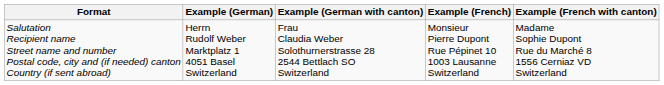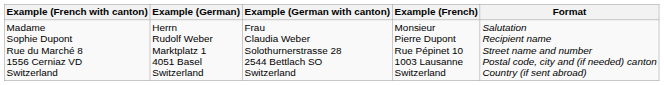columns swapped: (94, 12) <-> (586, 12)
